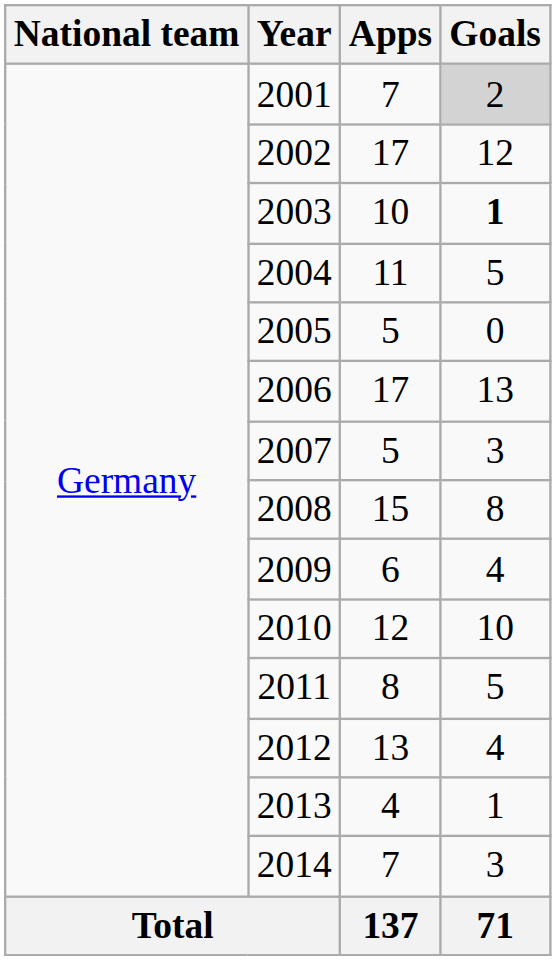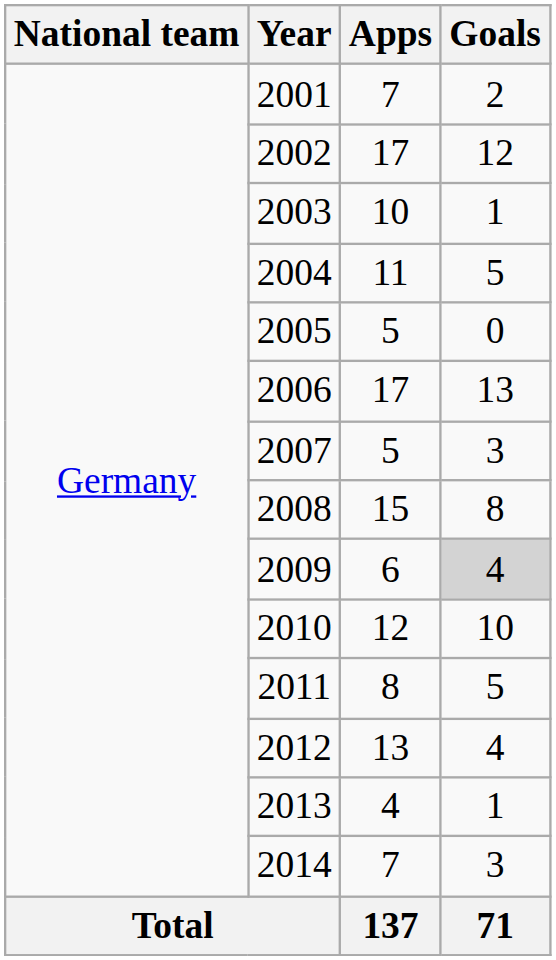(495, 93) lightgrey background -> (495, 93) no background
(495, 212) bold -> (495, 212) normal
(495, 568) no background -> (495, 568) lightgrey background
